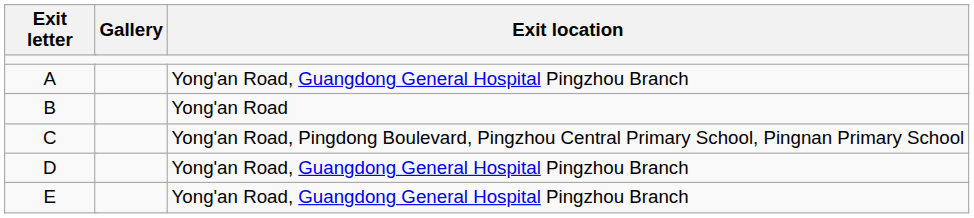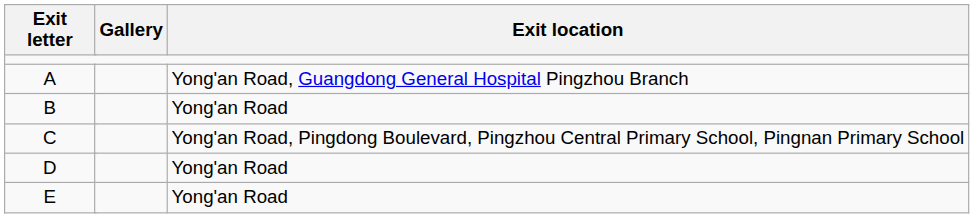(430, 167) Yong'an Road, Guangdong General Hospital Pingzhou Branch -> (230, 167) Yong'an Road
(430, 197) Yong'an Road, Guangdong General Hospital Pingzhou Branch -> (230, 197) Yong'an Road
